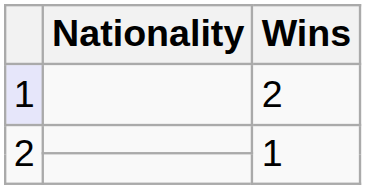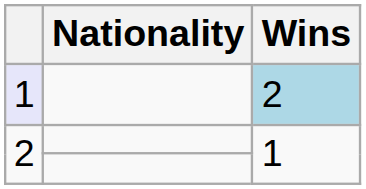(272, 93) no background -> (272, 93) lightblue background
